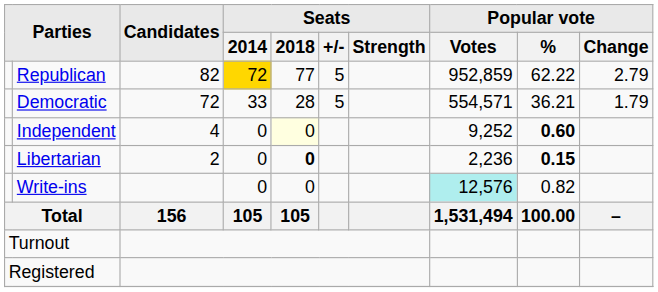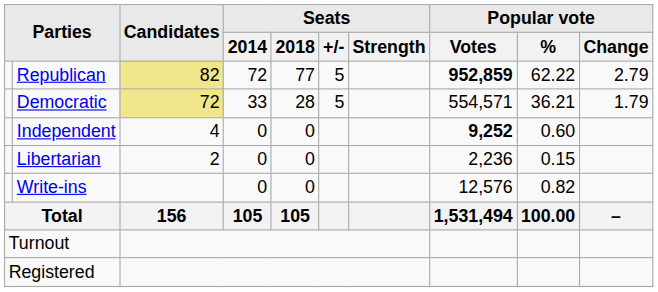(210, 74) no background -> (210, 74) khaki background
(257, 74) gold background -> (257, 74) no background
(481, 74) normal -> (481, 74) bold
(210, 103) no background -> (210, 103) khaki background
(310, 131) lightyellow background -> (310, 131) no background
(491, 131) normal -> (491, 131) bold
(558, 131) bold -> (558, 131) normal
(310, 159) bold -> (310, 159) normal
(558, 159) bold -> (558, 159) normal
(486, 187) paleturquoise background -> (486, 187) no background
